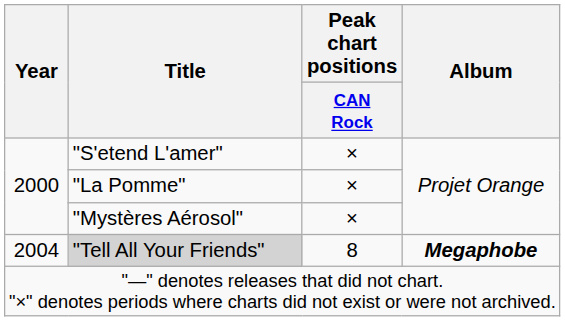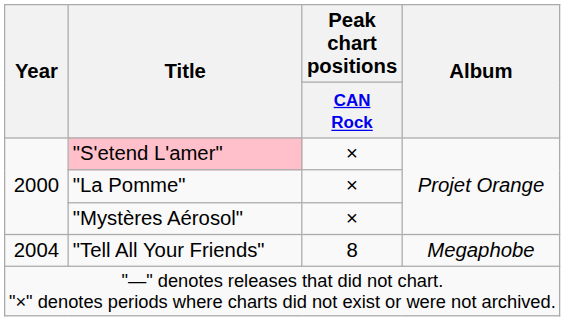(148, 153) no background -> (148, 153) pink background
(169, 250) lightgrey background -> (169, 250) no background
(481, 250) bold -> (481, 250) normal
